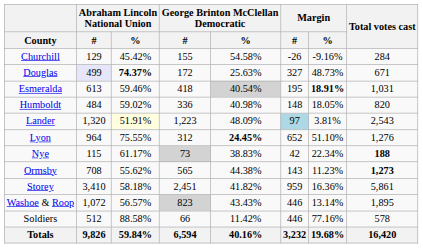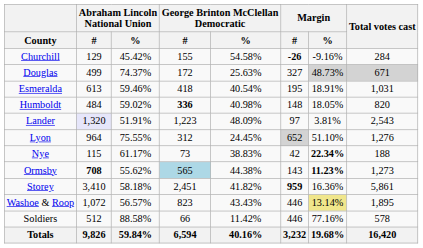(295, 56) normal -> (295, 56) bold
(94, 72) lavender background -> (94, 72) no background
(135, 72) bold -> (135, 72) normal
(328, 72) no background -> (328, 72) lightgrey background
(382, 72) no background -> (382, 72) lightgrey background
(246, 89) lightgrey background -> (246, 89) no background
(328, 89) bold -> (328, 89) normal
(185, 105) normal -> (185, 105) bold
(94, 121) no background -> (94, 121) lavender background
(135, 121) lightyellow background -> (135, 121) no background
(295, 121) lightblue background -> (295, 121) no background
(246, 137) bold -> (246, 137) normal
(295, 137) no background -> (295, 137) lightgrey background
(185, 154) lightgrey background -> (185, 154) no background
(328, 154) normal -> (328, 154) bold
(382, 154) bold -> (382, 154) normal
(94, 170) normal -> (94, 170) bold
(185, 170) no background -> (185, 170) lightblue background
(328, 170) normal -> (328, 170) bold
(382, 170) bold -> (382, 170) normal
(295, 186) normal -> (295, 186) bold
(185, 202) lightgrey background -> (185, 202) no background
(328, 202) no background -> (328, 202) khaki background
